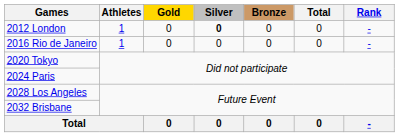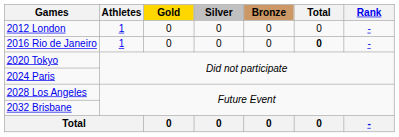(219, 29) bold -> (219, 29) normal
(319, 45) normal -> (319, 45) bold
